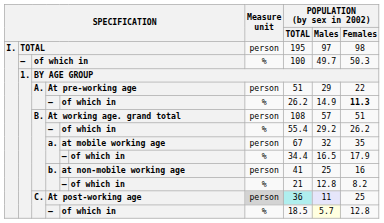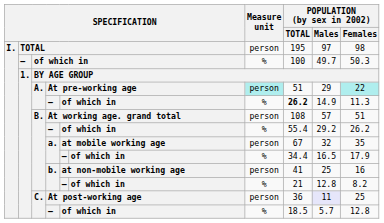(264, 89) no background -> (264, 89) paleturquoise background
(360, 89) no background -> (360, 89) paleturquoise background
(298, 103) normal -> (298, 103) bold
(360, 103) bold -> (360, 103) normal
(264, 198) lightgrey background -> (264, 198) no background
(298, 198) paleturquoise background -> (298, 198) no background
(326, 212) lightyellow background -> (326, 212) no background
